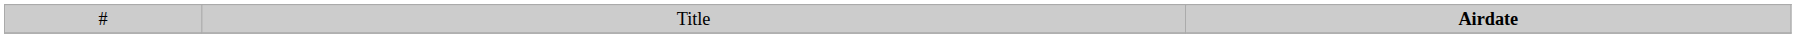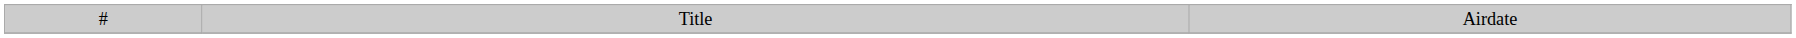(1488, 18) bold -> (1490, 18) normal
